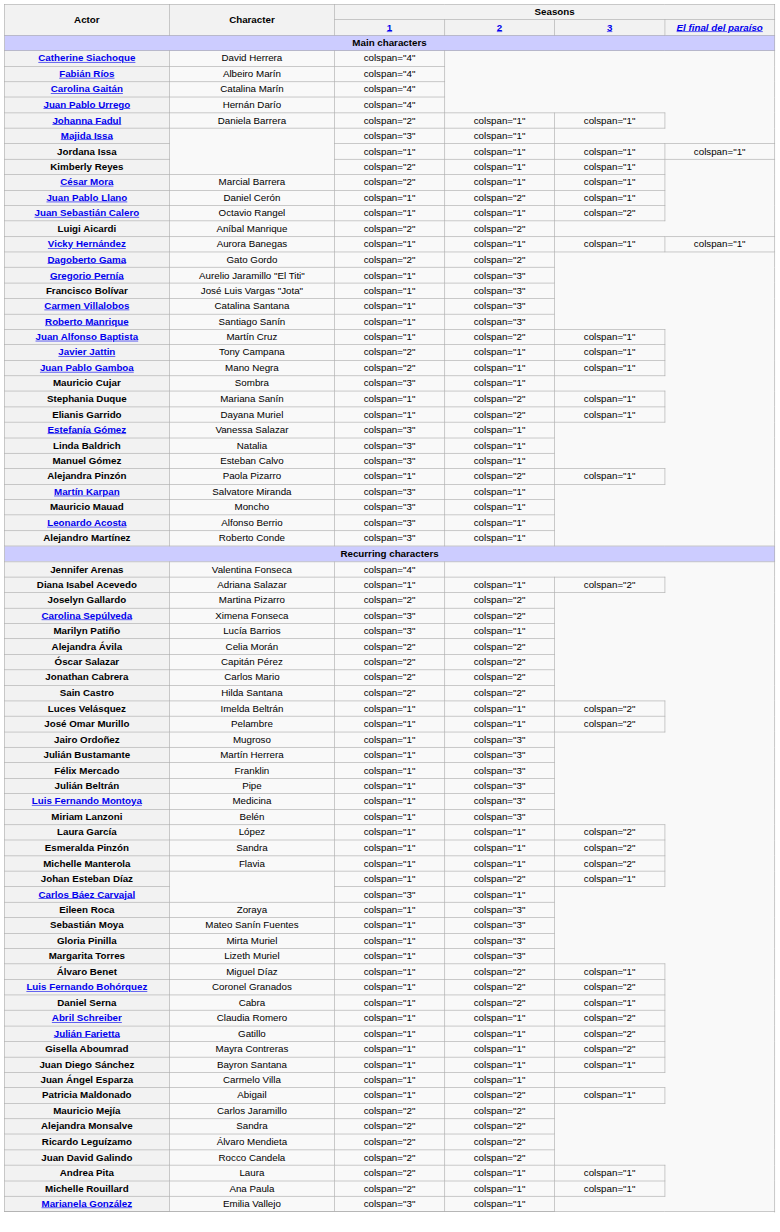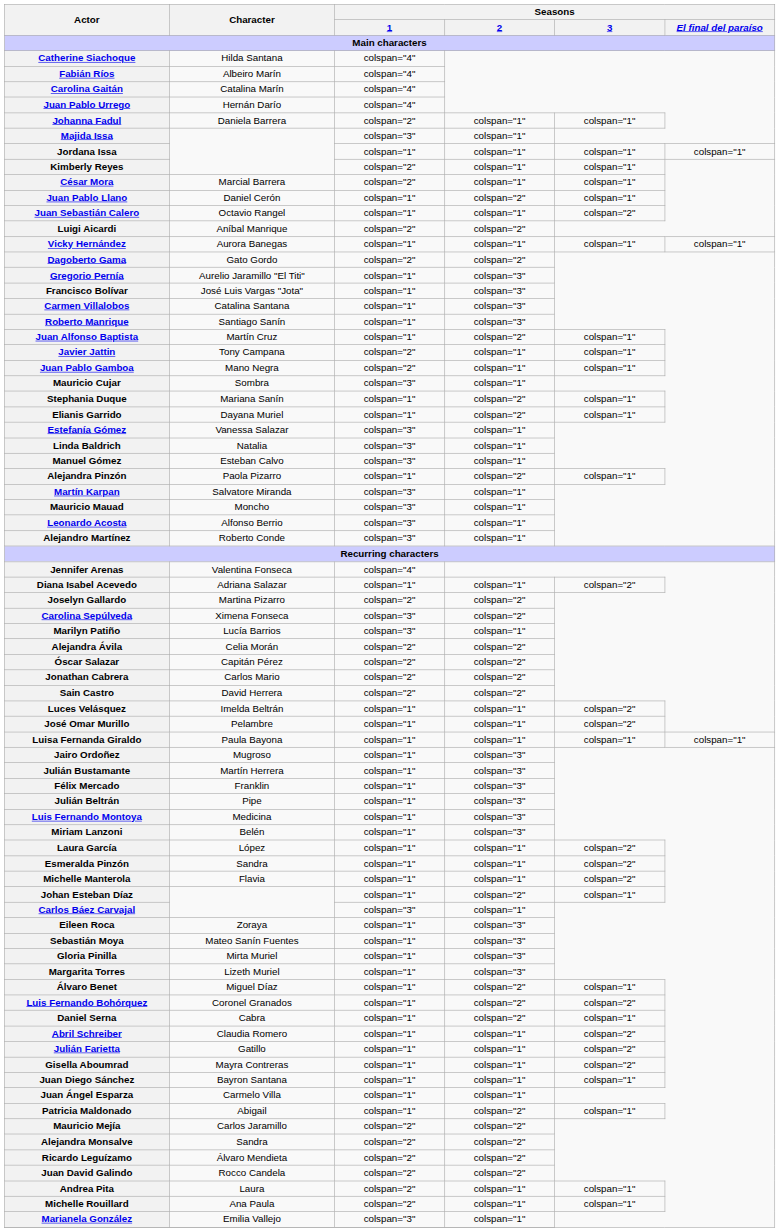(252, 58) David Herrera -> (252, 58) Hilda Santana
(252, 693) Hilda Santana -> (252, 693) David Herrera
+ row: (87, 739)
